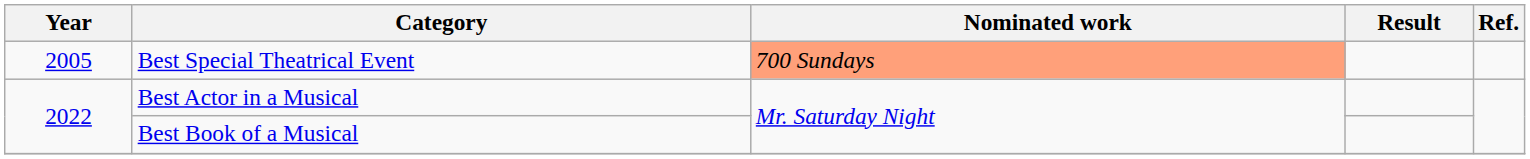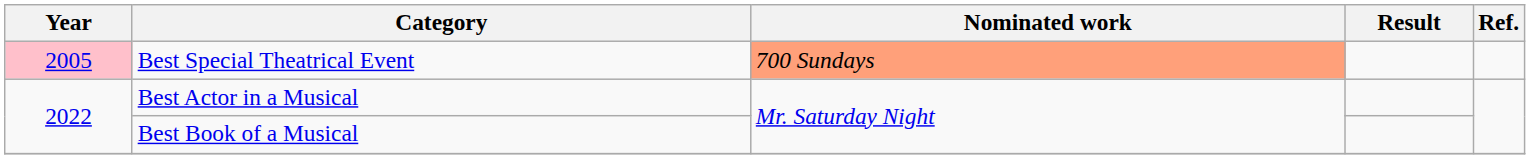(69, 60) no background -> (69, 60) pink background
